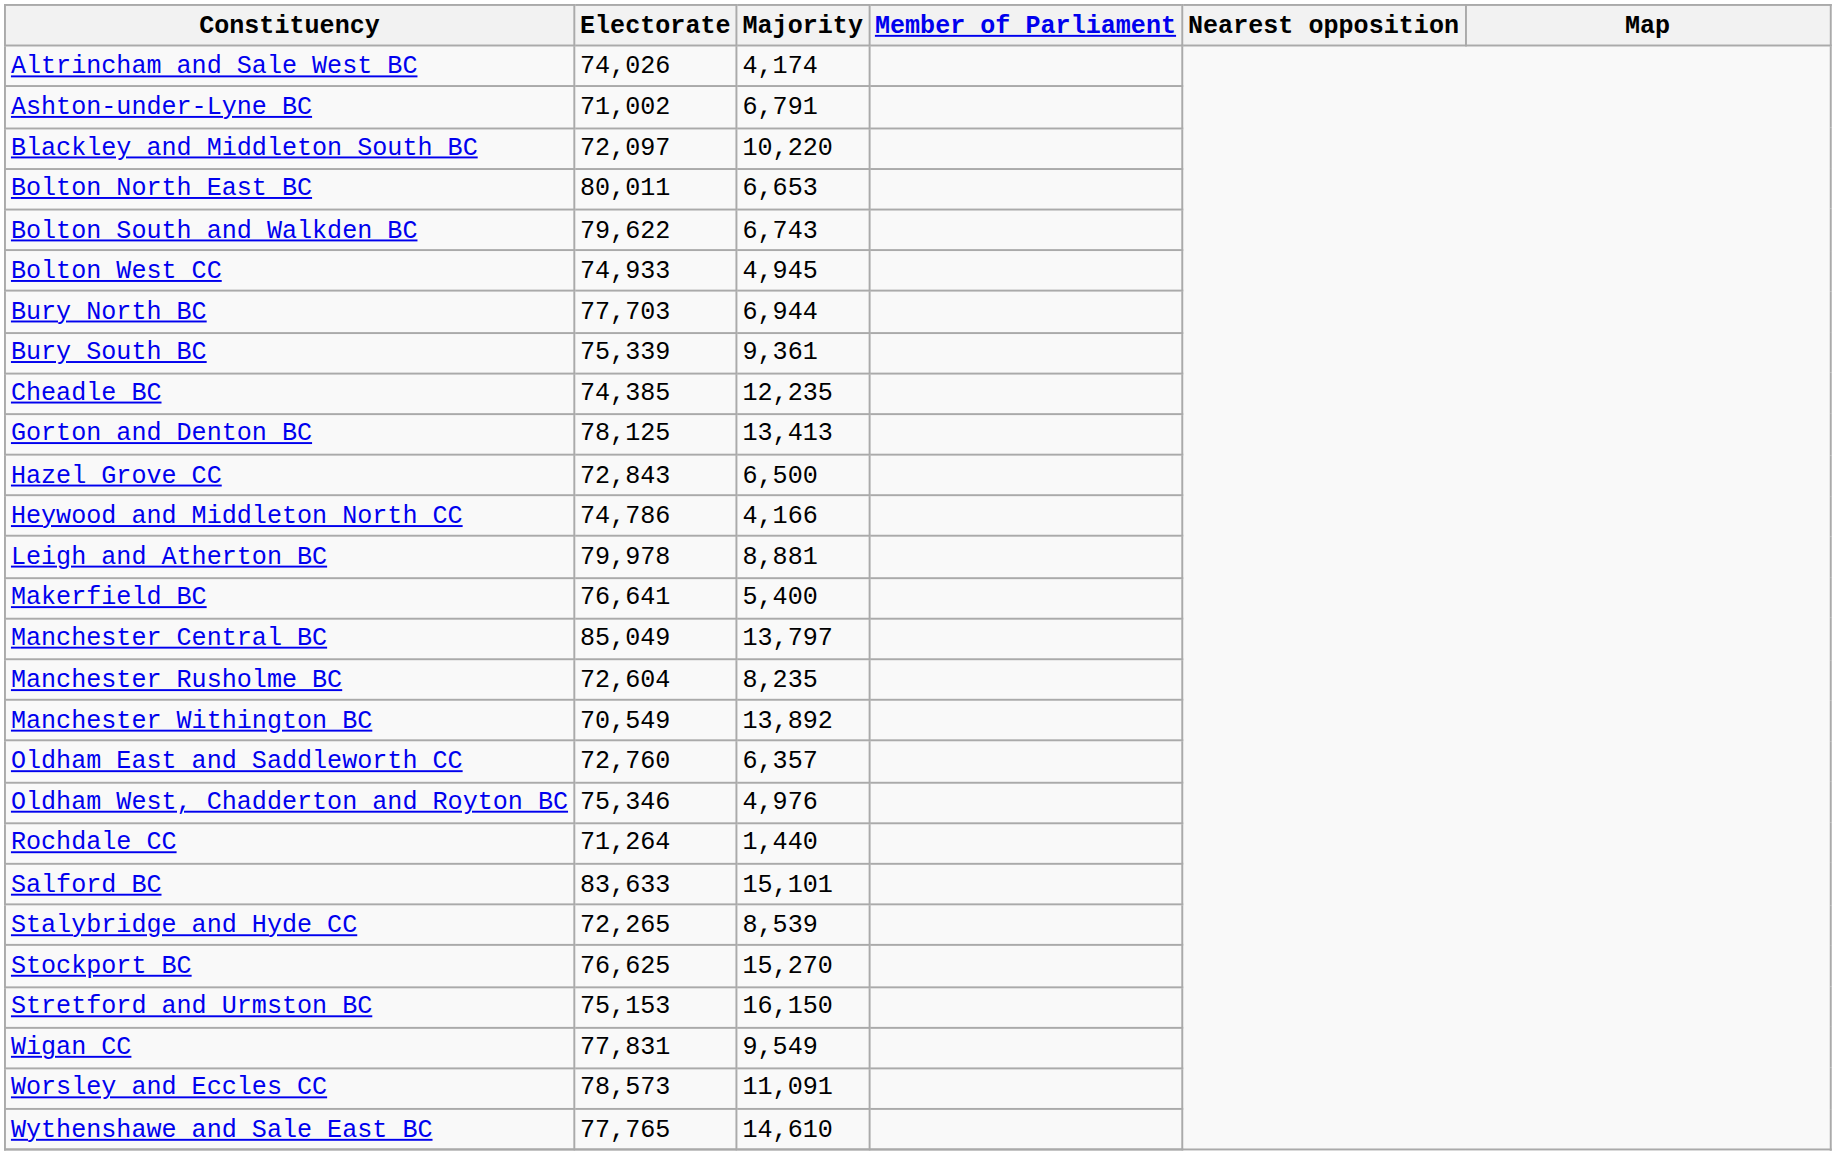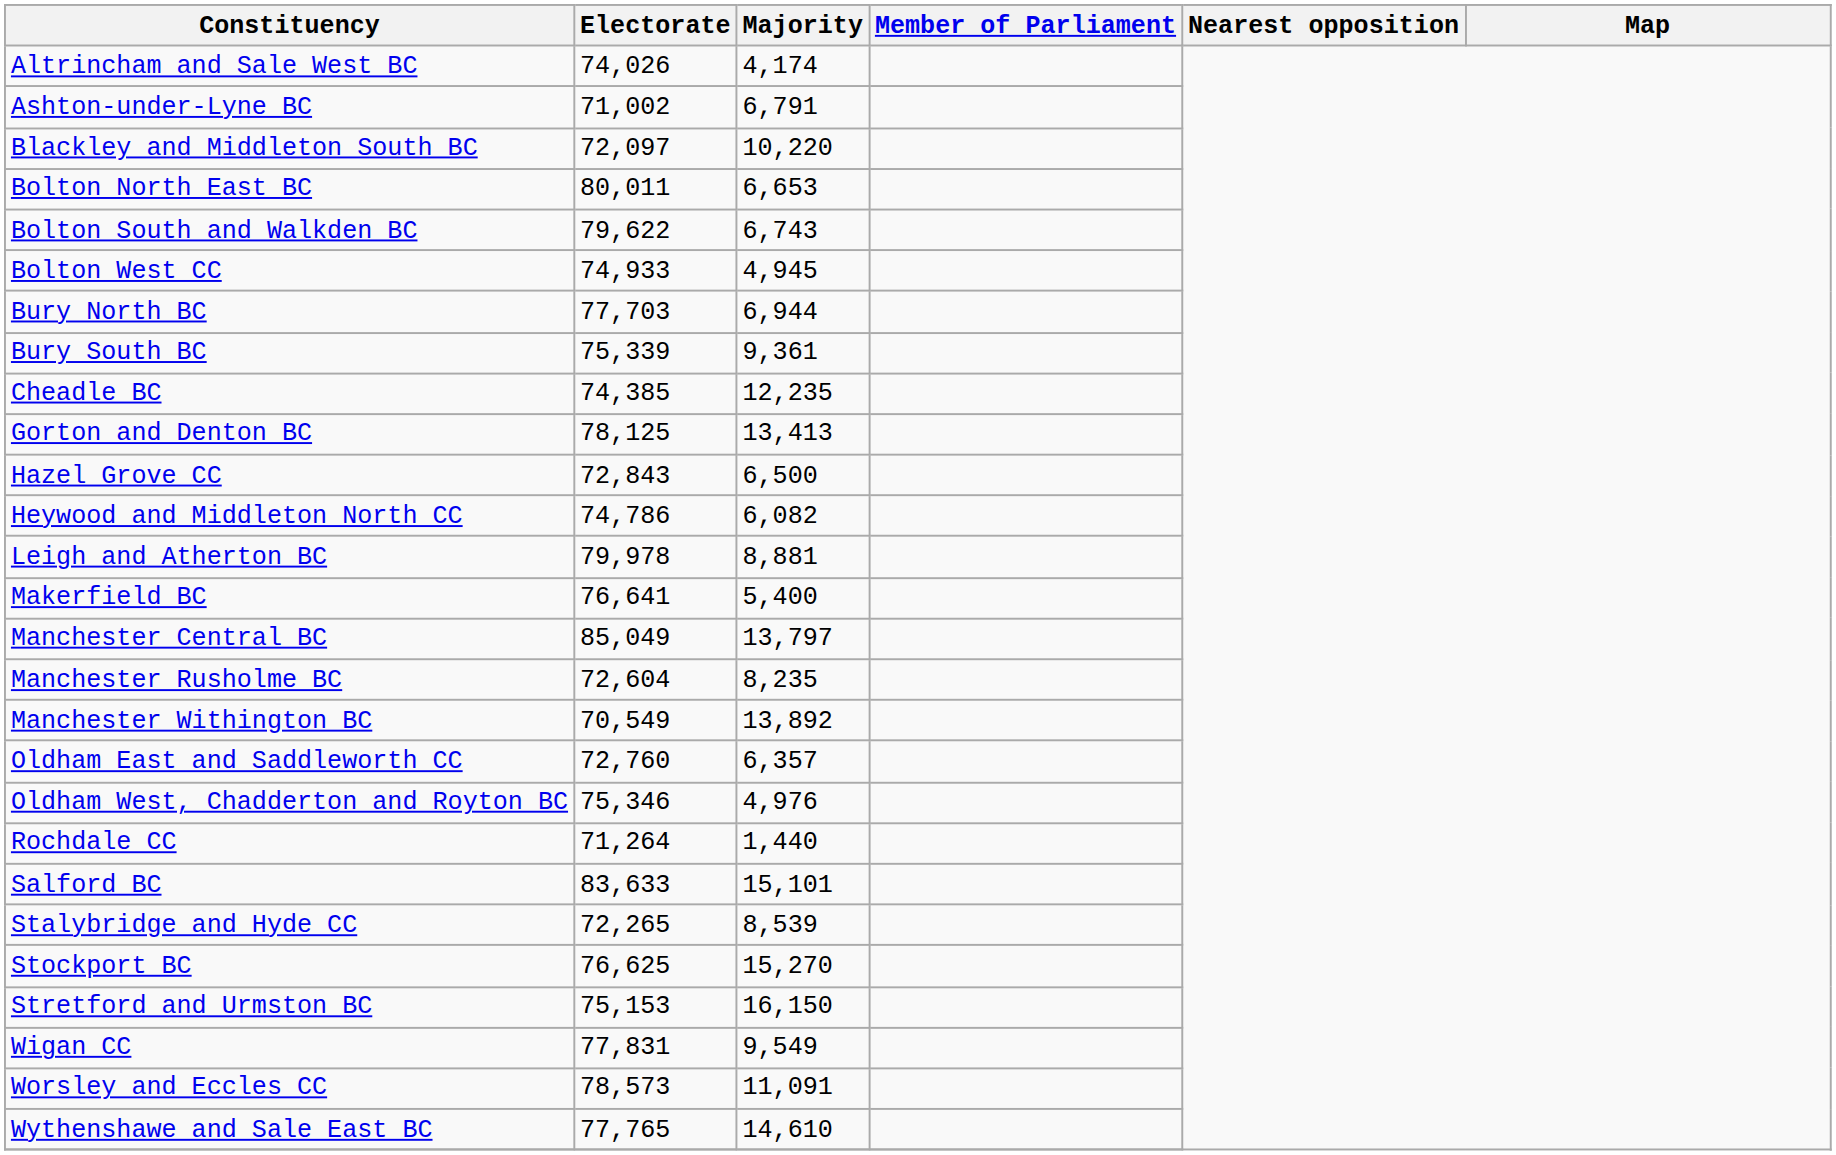(780, 516) 4,166 -> (780, 516) 6,082
